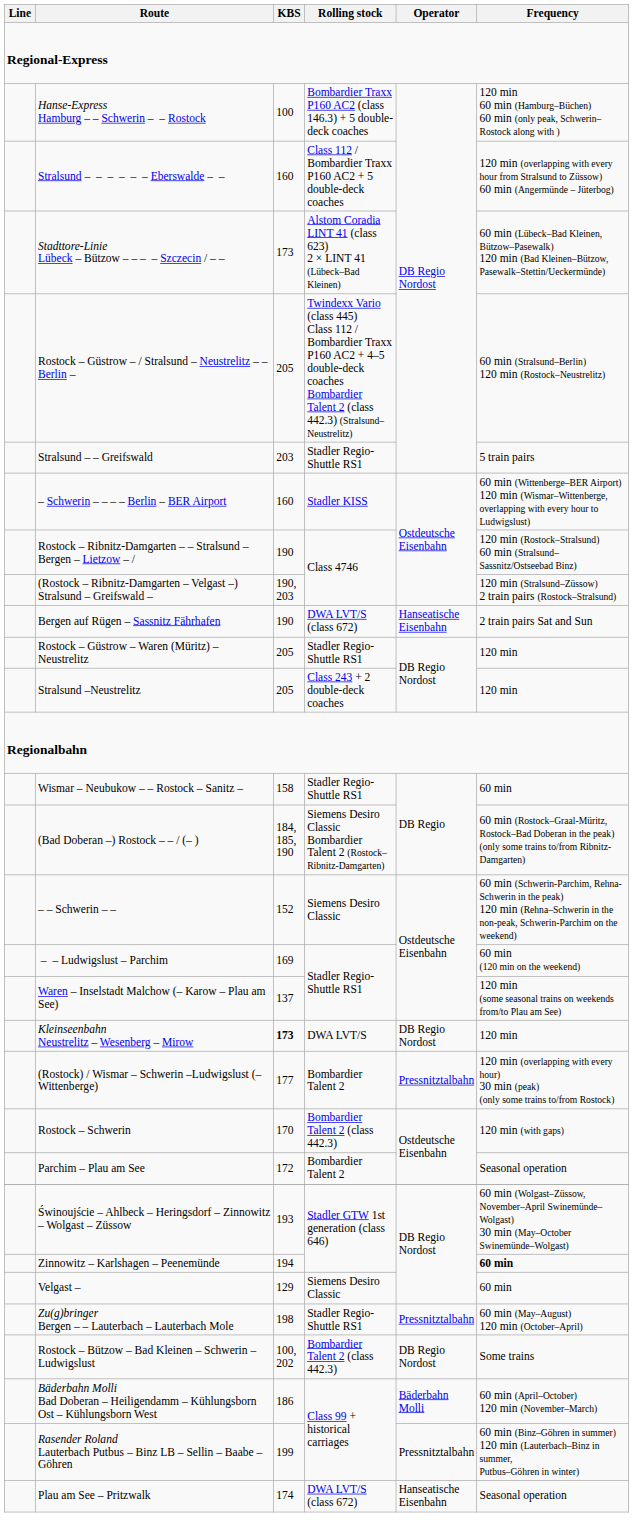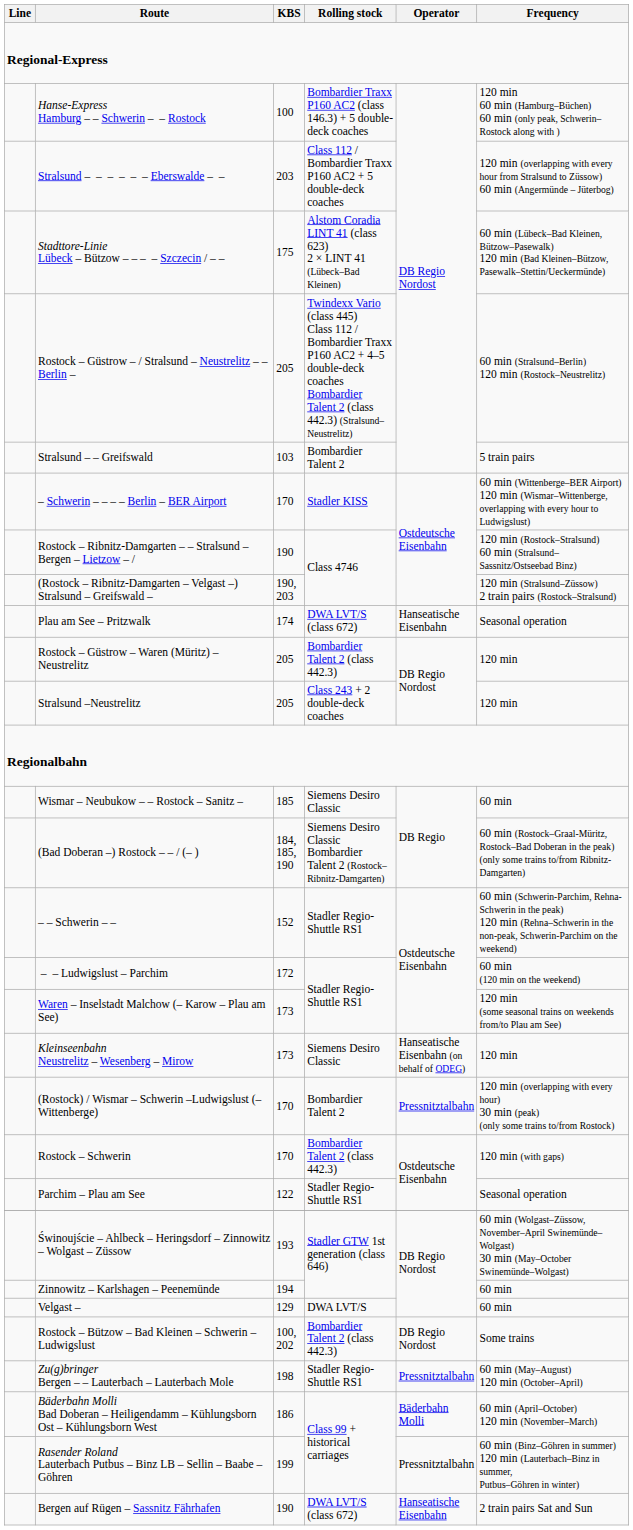(285, 176) 160 -> (285, 176) 203
(285, 252) 173 -> (285, 252) 175
(285, 457) 203 -> (285, 457) 103
(341, 457) Stadler Regio-Shuttle RS1 -> (335, 457) Bombardier Talent 2
(285, 501) 160 -> (285, 501) 170
rows swapped: (129, 621) <-> (94, 1496)
(341, 652) Stadler Regio-Shuttle RS1 -> (340, 659) Bombardier Talent 2 (class 442.3)
(285, 789) 158 -> (285, 802) 185
(341, 789) Stadler Regio-Shuttle RS1 -> (344, 802) Siemens Desiro Classic
(344, 909) Siemens Desiro Classic -> (341, 922) Stadler Regio-Shuttle RS1
(285, 960) 169 -> (285, 973) 172
(285, 998) 137 -> (285, 1011) 173
(285, 1036) bold -> (285, 1055) normal
(337, 1036) DWA LVT/S -> (344, 1055) Siemens Desiro Classic
(422, 1036) DB Regio Nordost -> (432, 1055) Hanseatische Eisenbahn (on behalf of ODEG)
(285, 1080) 177 -> (285, 1106) 170
(285, 1168) 172 -> (285, 1194) 122
(335, 1168) Bombardier Talent 2 -> (341, 1194) Stadler Regio-Shuttle RS1
(496, 1263) bold -> (496, 1289) normal
(344, 1288) Siemens Desiro Classic -> (337, 1307) DWA LVT/S
rows swapped: (136, 1319) <-> (147, 1357)
